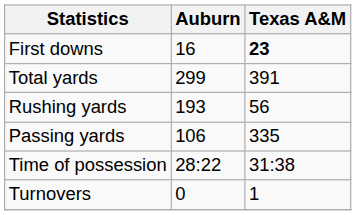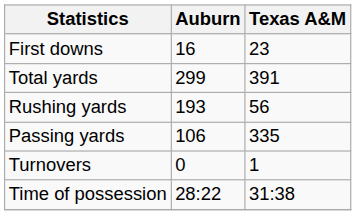(259, 48) bold -> (259, 48) normal
rows swapped: (50, 194) <-> (88, 165)
